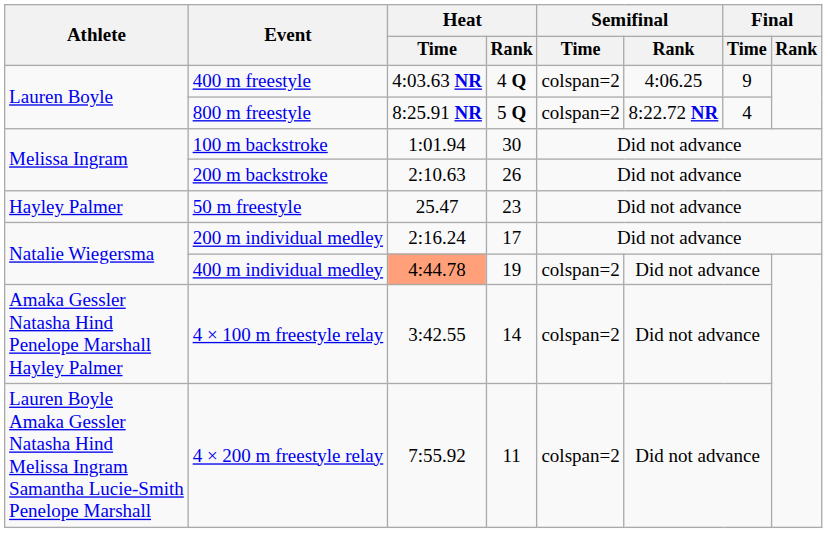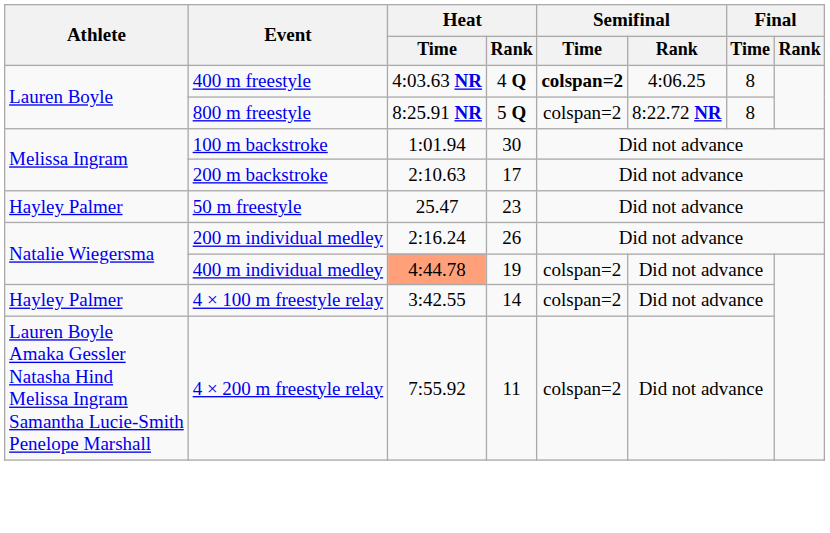(581, 81) normal -> (582, 81) bold
(747, 81) 9 -> (750, 81) 8
(747, 112) 4 -> (750, 112) 8
(512, 175) 26 -> (512, 175) 17
(512, 238) 17 -> (512, 238) 26
(80, 334) Amaka Gessler Natasha Hind Penelope Marshall Hayley Palmer -> (66, 301) Hayley Palmer
